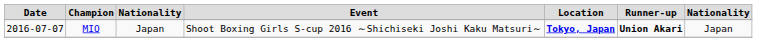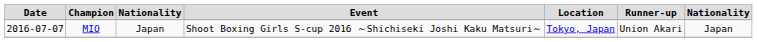(581, 29) bold -> (581, 29) normal
(651, 29) bold -> (651, 29) normal
